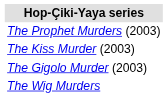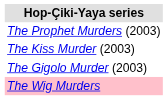(54, 86) no background -> (54, 86) pink background
